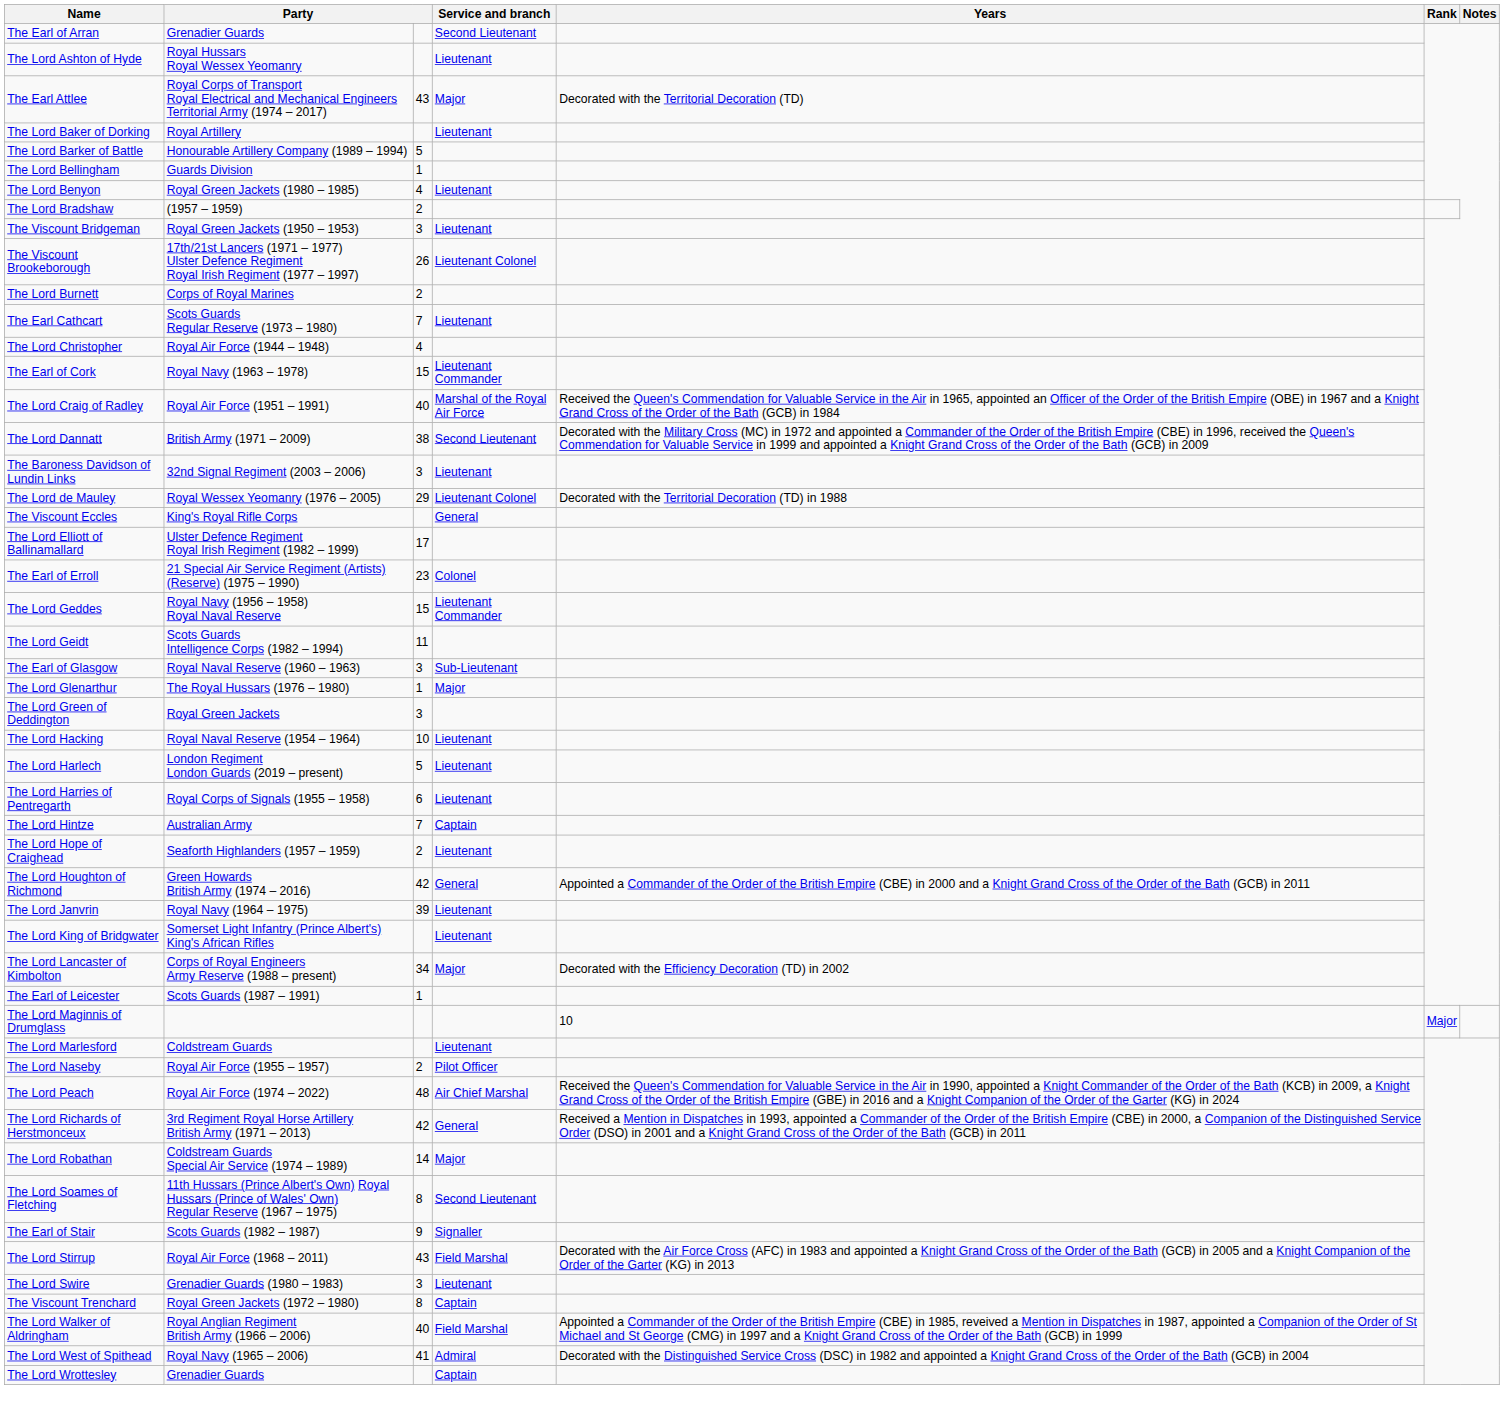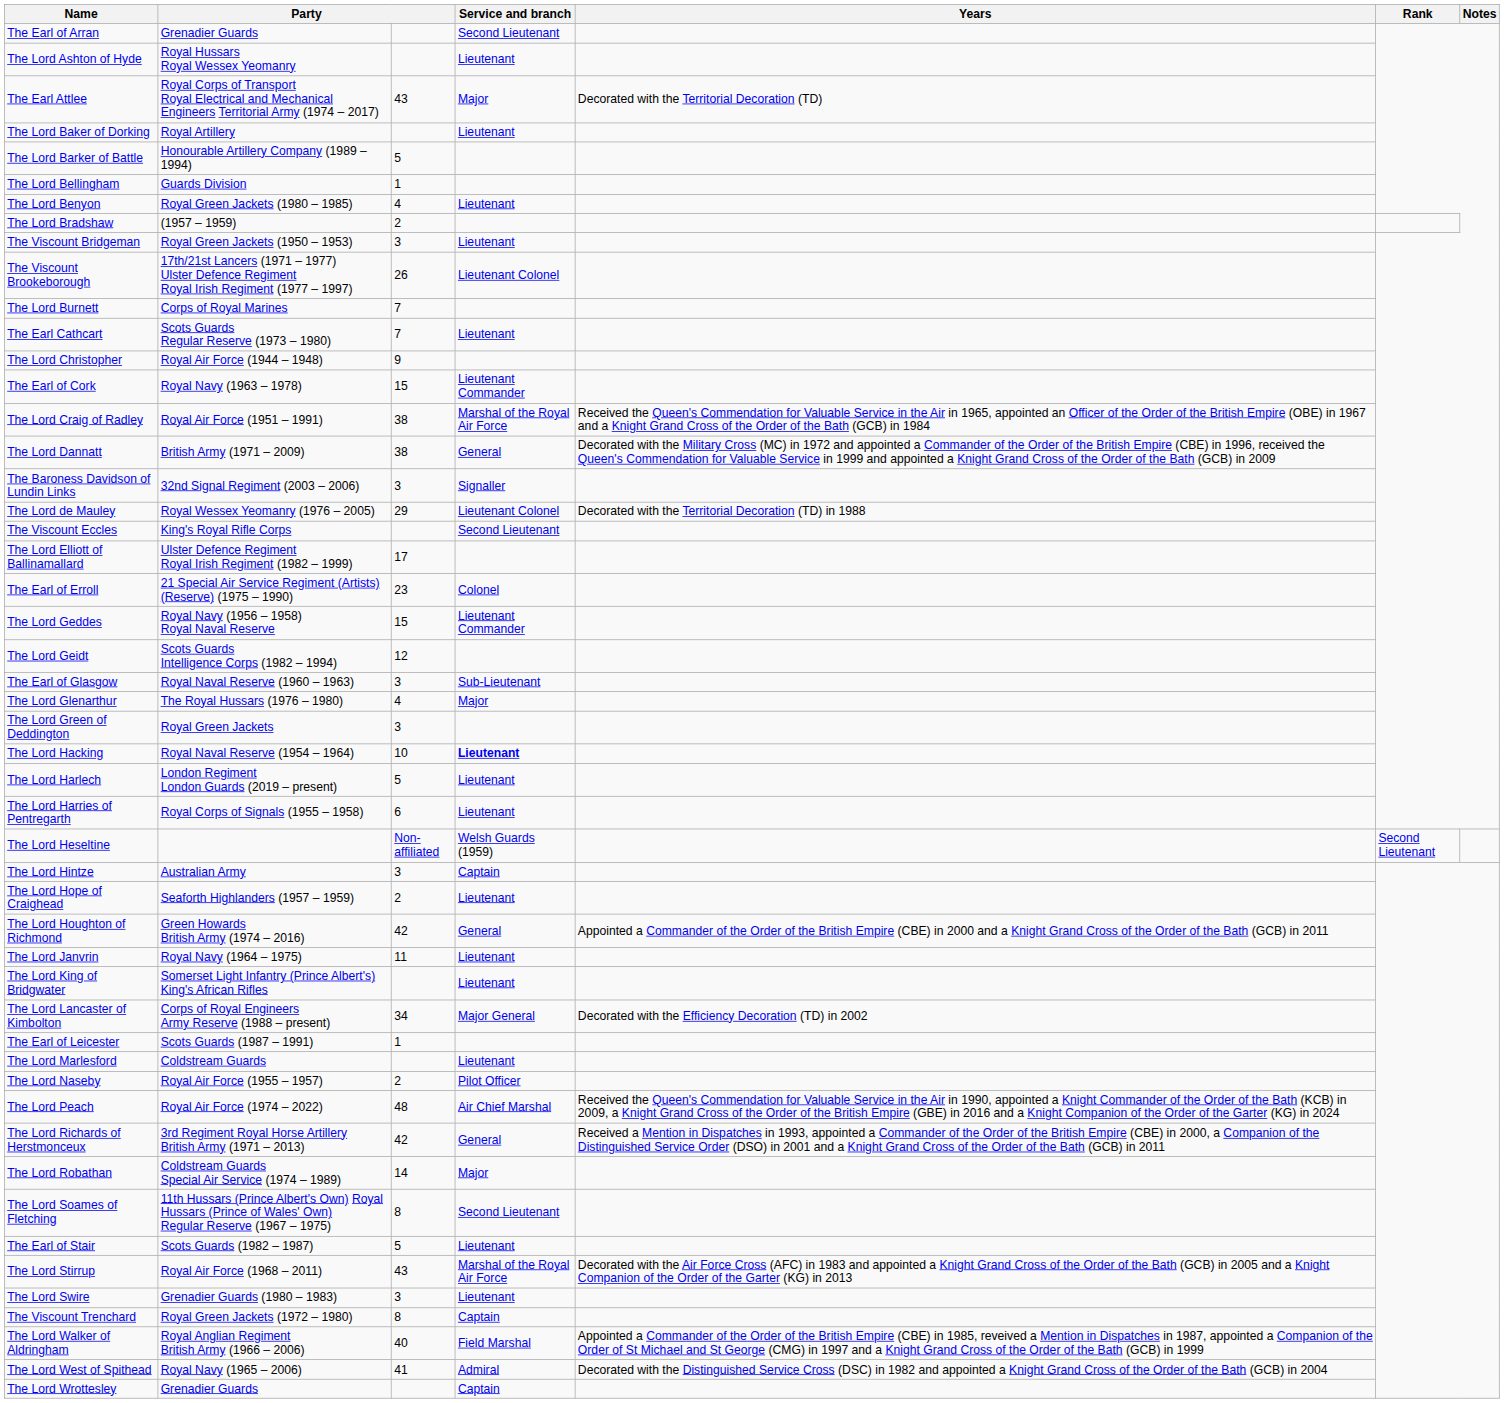(419, 294) 2 -> (398, 308) 7
(419, 346) 4 -> (398, 360) 9
(422, 406) 40 -> (401, 419) 38
(486, 438) Second Lieutenant -> (480, 452) General
(463, 471) Lieutenant -> (482, 485) Signaller
(456, 517) General -> (509, 531) Second Lieutenant
(422, 642) 11 -> (401, 656) 12
(419, 687) 1 -> (398, 701) 4
(463, 740) normal -> (489, 753) bold
+ row: (59, 845)
(419, 825) 7 -> (398, 871) 3
(422, 910) 39 -> (401, 957) 11
(450, 969) Major -> (496, 1016) Major General
- row: (64, 1021)
(419, 1232) 9 -> (398, 1245) 5
(458, 1232) Signaller -> (486, 1245) Lieutenant
(471, 1258) Field Marshal -> (514, 1271) Marshal of the Royal Air Force
